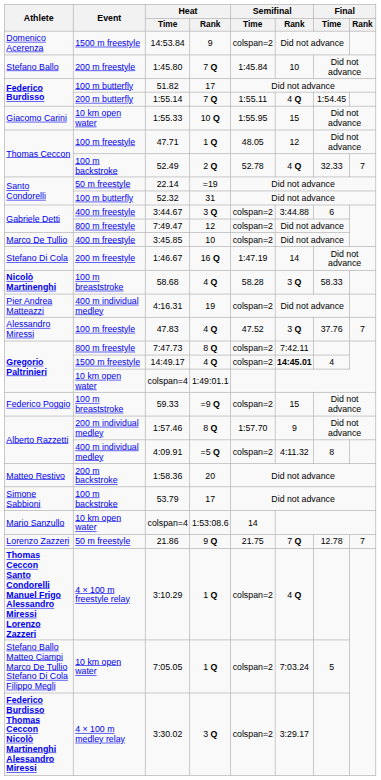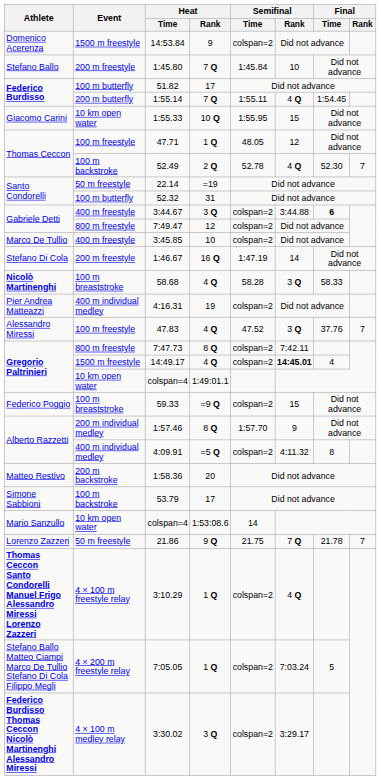(332, 166) 32.33 -> (332, 166) 52.30
(332, 212) normal -> (332, 212) bold
(332, 542) 12.78 -> (332, 542) 21.78
(98, 667) 10 km open water -> (103, 667) 4 × 200 m freestyle relay
